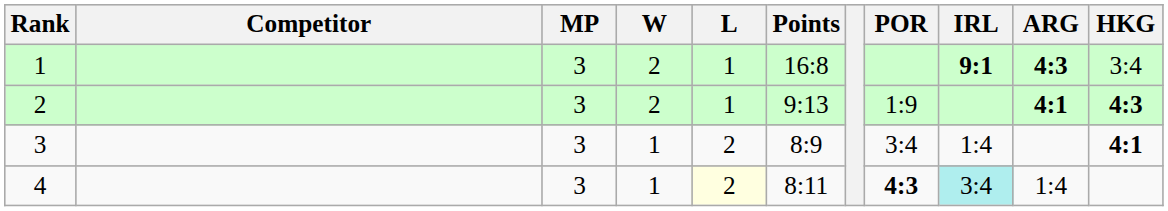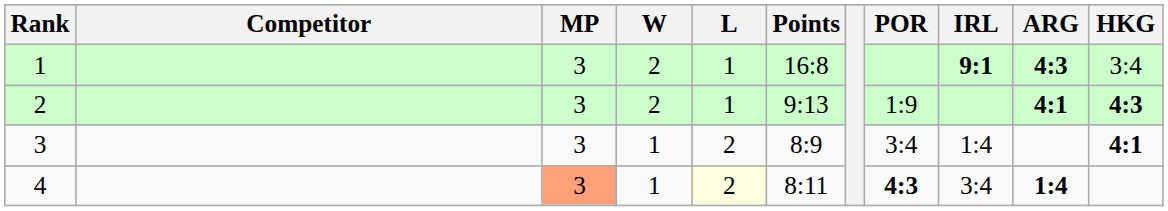(580, 184) no background -> (580, 184) lightsalmon background
(976, 184) paleturquoise background -> (976, 184) no background
(1051, 184) normal -> (1051, 184) bold
